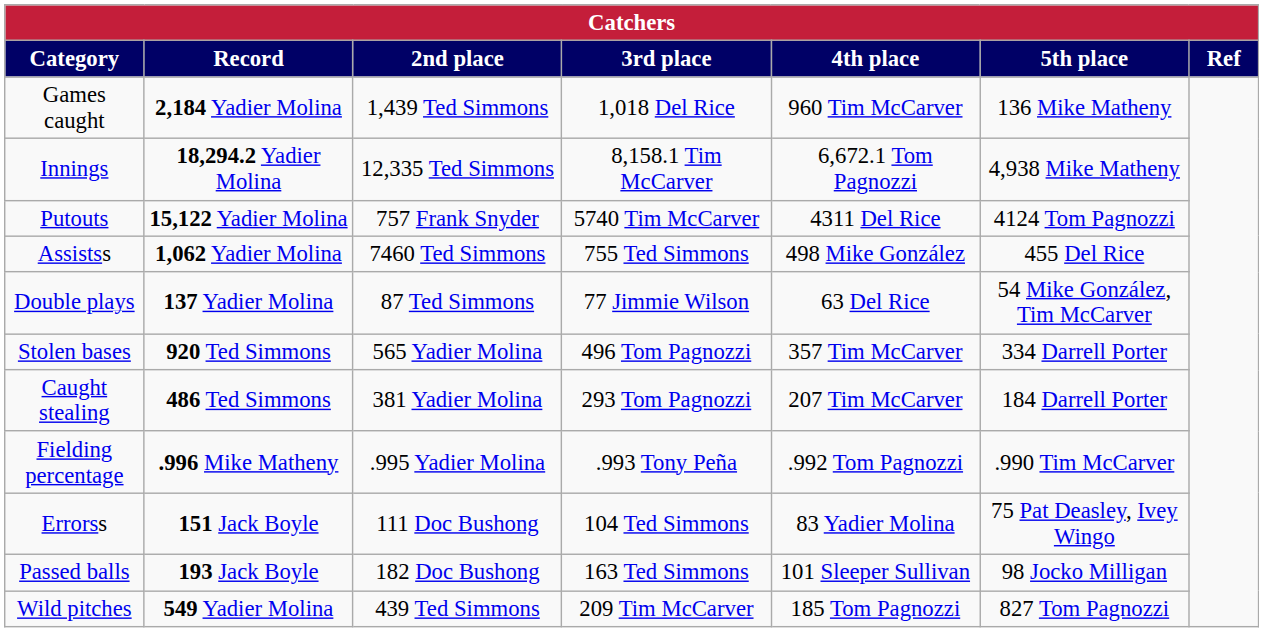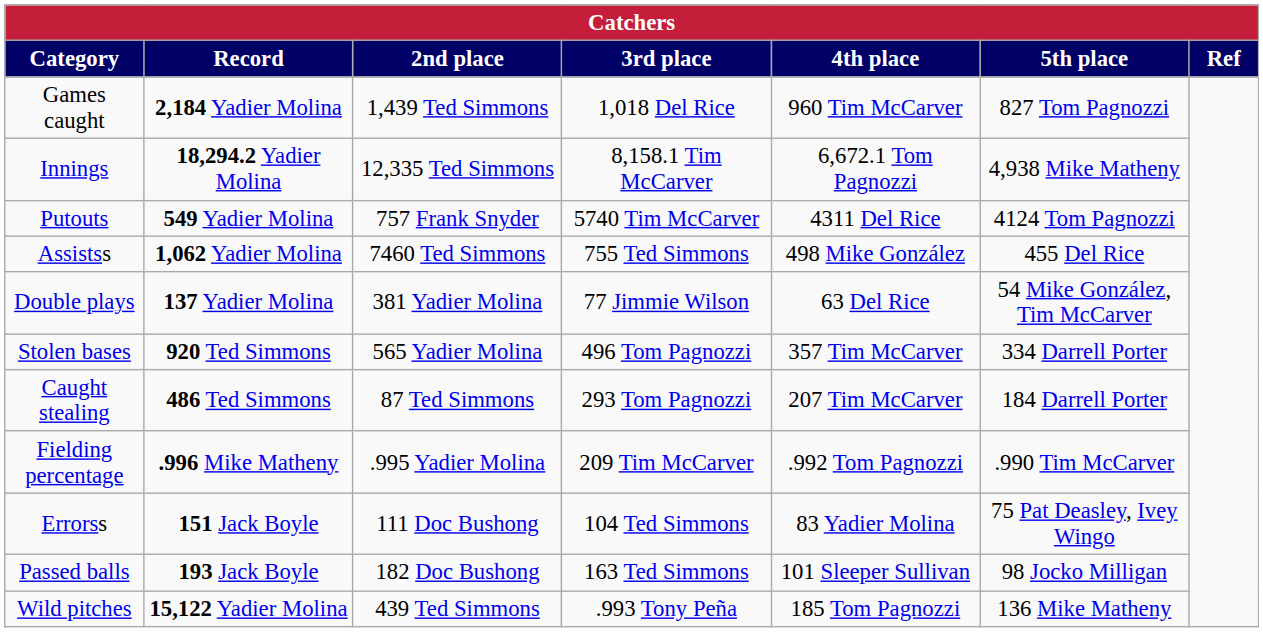(1084, 107) 136 Mike Matheny -> (1084, 107) 827 Tom Pagnozzi
(249, 217) 15,122 Yadier Molina -> (249, 217) 549 Yadier Molina
(457, 302) 87 Ted Simmons -> (457, 302) 381 Yadier Molina
(457, 400) 381 Yadier Molina -> (457, 400) 87 Ted Simmons
(666, 461) .993 Tony Peña -> (666, 461) 209 Tim McCarver
(249, 608) 549 Yadier Molina -> (249, 608) 15,122 Yadier Molina
(666, 608) 209 Tim McCarver -> (666, 608) .993 Tony Peña
(1084, 608) 827 Tom Pagnozzi -> (1084, 608) 136 Mike Matheny
